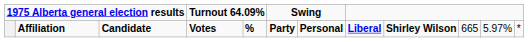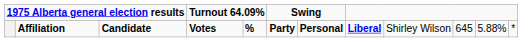(421, 28) bold -> (418, 28) normal
(470, 28) 665 -> (464, 28) 645
(498, 28) 5.97% -> (492, 28) 5.88%
